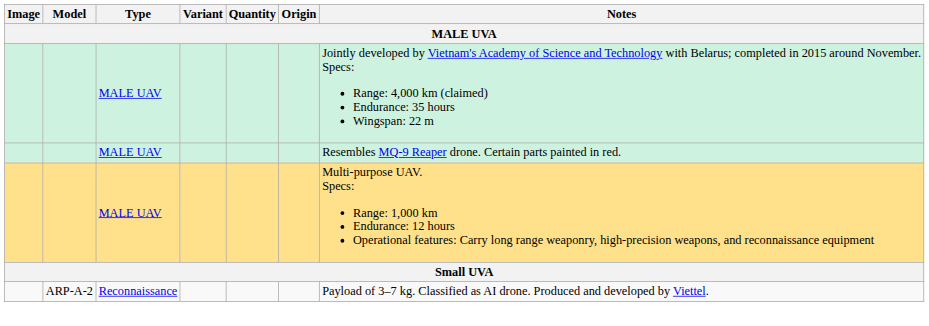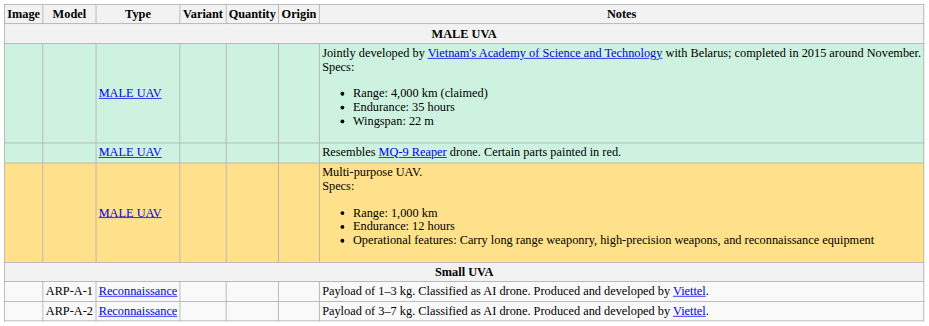+ row: (69, 291)
